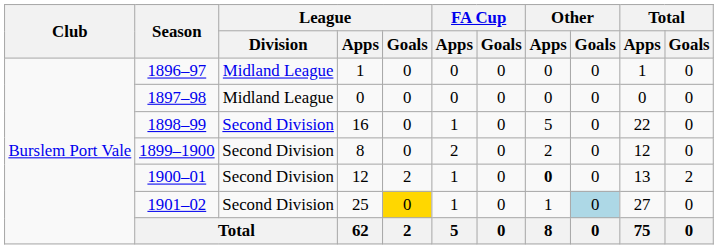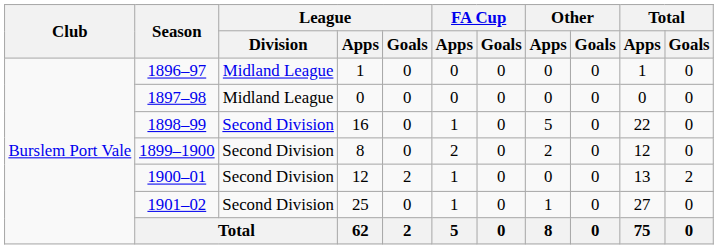(548, 177) bold -> (548, 177) normal
(407, 204) gold background -> (407, 204) no background
(595, 204) lightblue background -> (595, 204) no background
